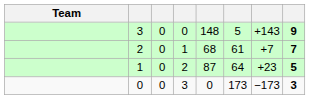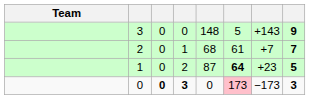(238, 67) normal -> (238, 67) bold
(162, 85) normal -> (162, 85) bold
(185, 85) normal -> (185, 85) bold
(238, 85) no background -> (238, 85) pink background
